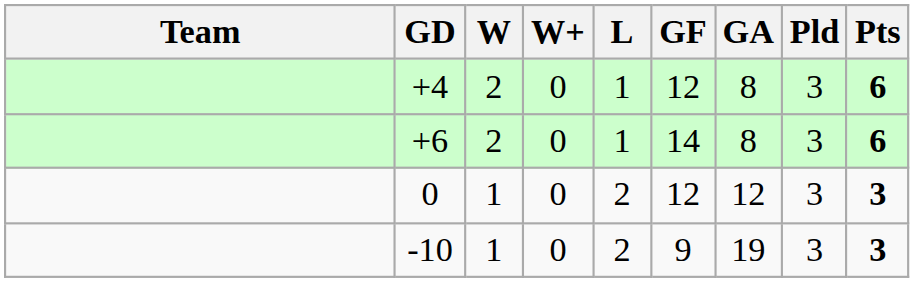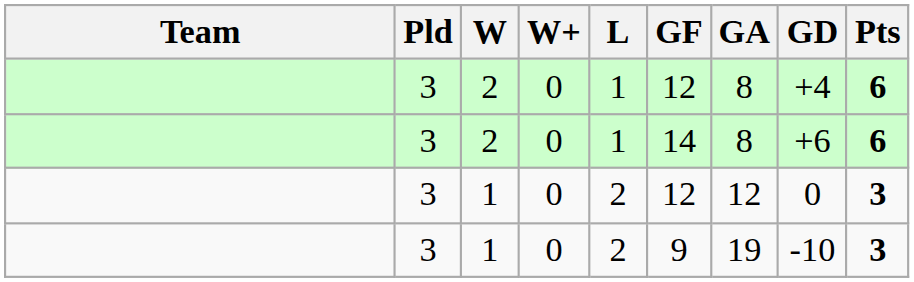columns swapped: (814, 31) <-> (430, 31)
